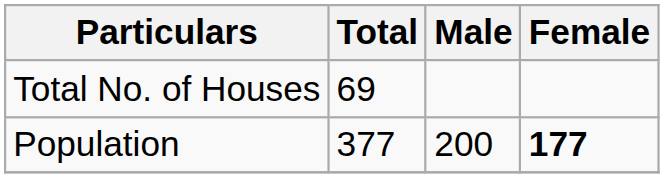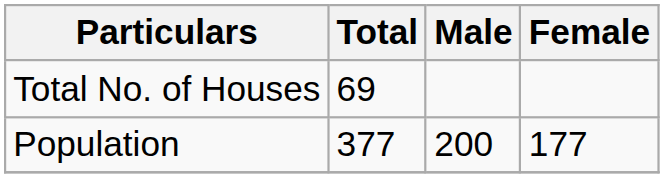(558, 144) bold -> (558, 144) normal
